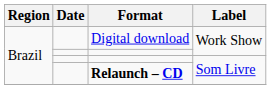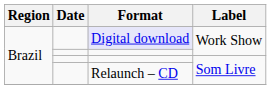(140, 37) no background -> (140, 37) lavender background
(137, 73) bold -> (134, 73) normal
